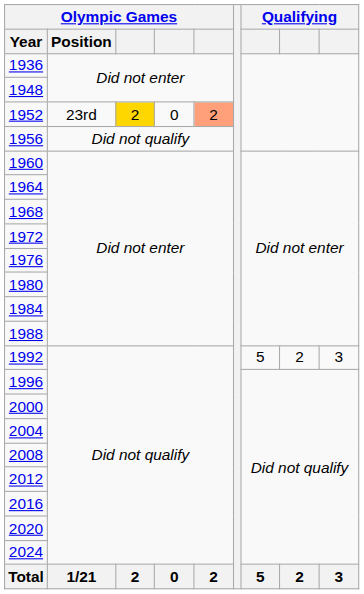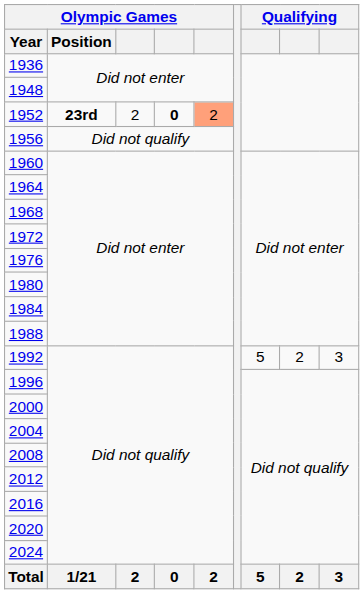(81, 114) normal -> (81, 114) bold
(135, 114) gold background -> (135, 114) no background
(174, 114) normal -> (174, 114) bold
